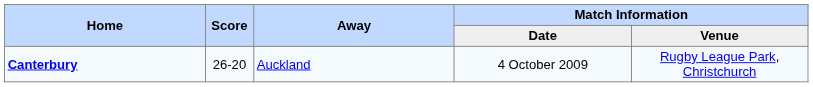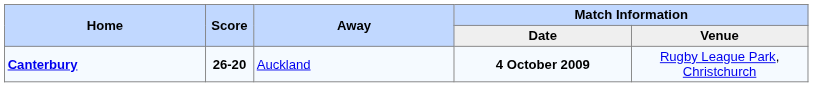(229, 64) normal -> (229, 64) bold
(543, 64) normal -> (543, 64) bold
